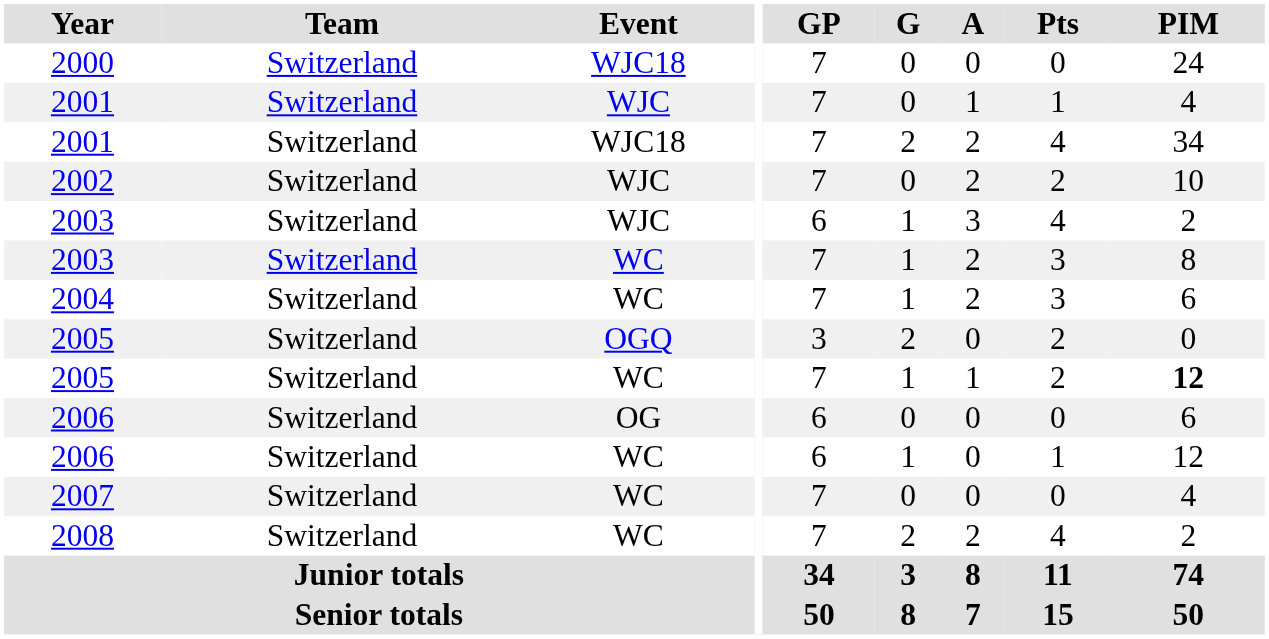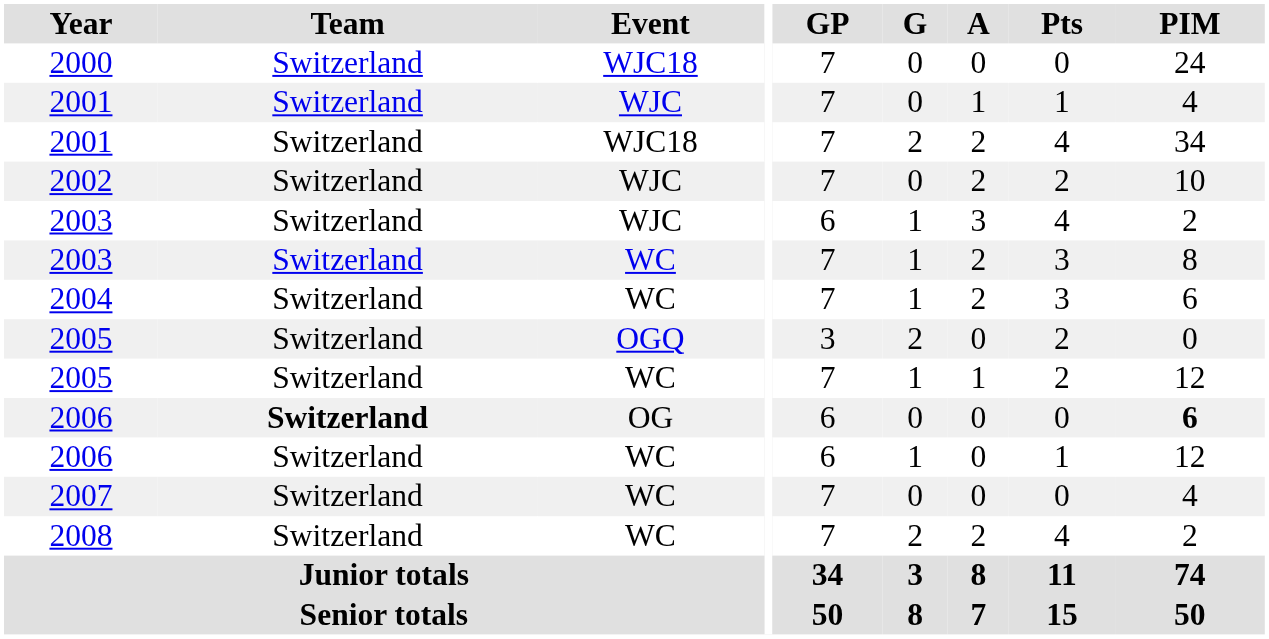(1188, 377) bold -> (1190, 377) normal
(342, 417) normal -> (348, 417) bold
(1188, 417) normal -> (1190, 417) bold
